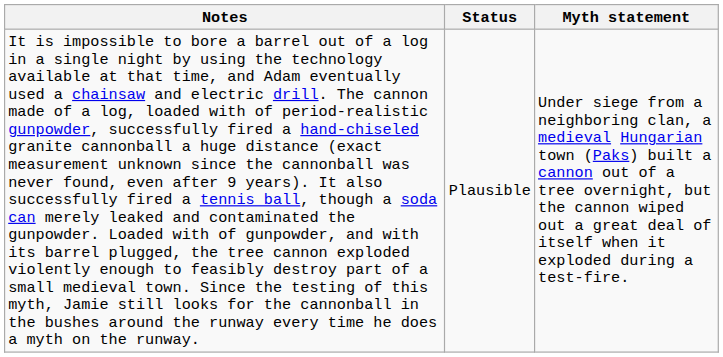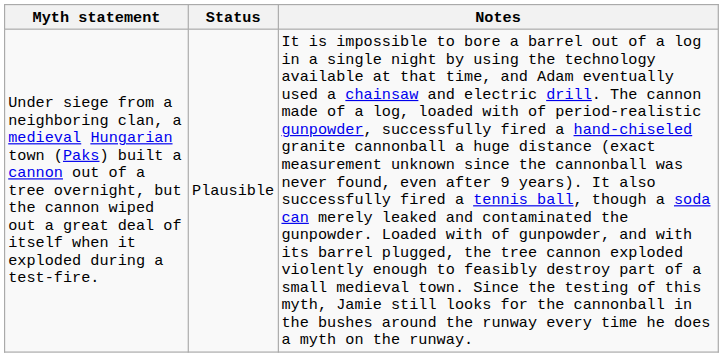columns swapped: (626, 17) <-> (225, 17)
